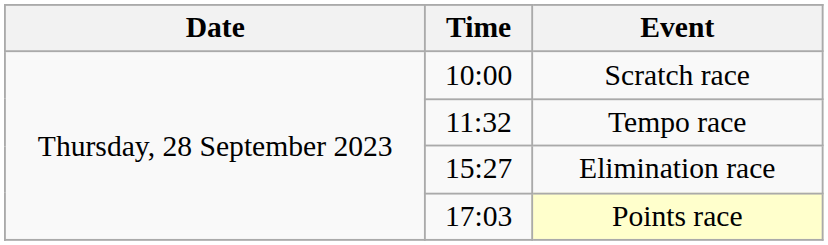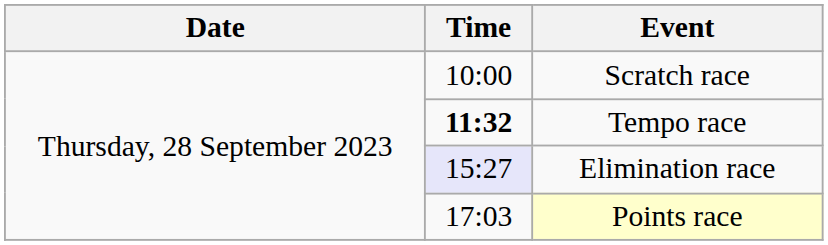(479, 121) normal -> (479, 121) bold
(479, 168) no background -> (479, 168) lavender background
